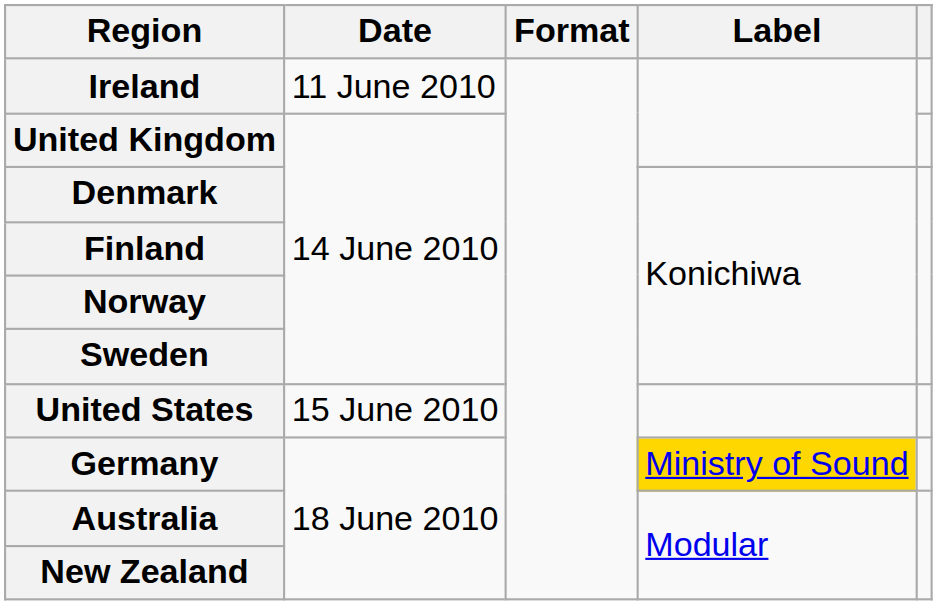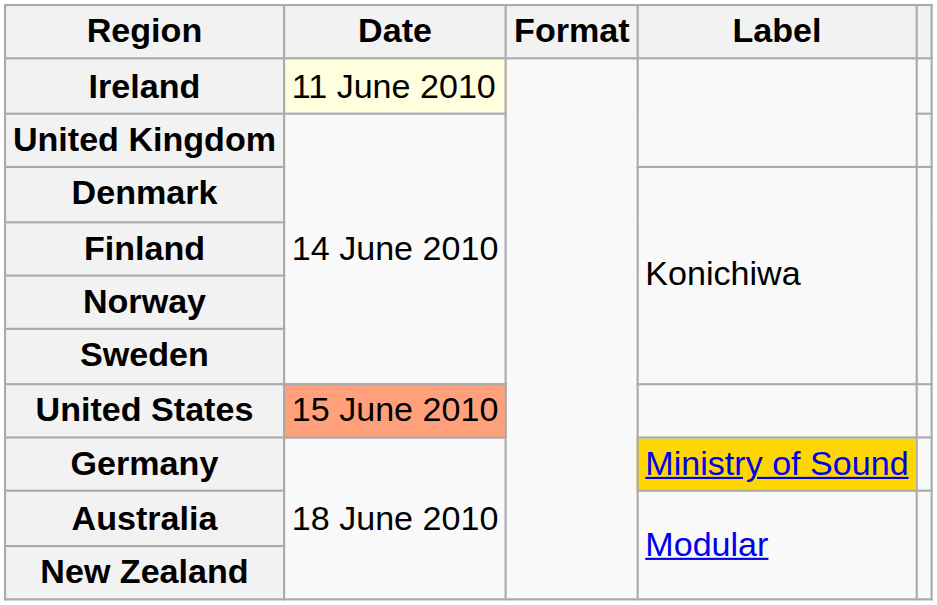(394, 85) no background -> (394, 85) lightyellow background
(395, 409) no background -> (395, 409) lightsalmon background
